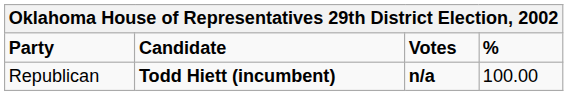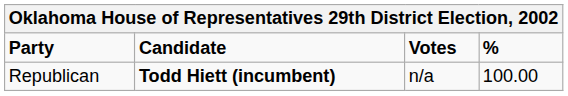(422, 76) bold -> (421, 76) normal
